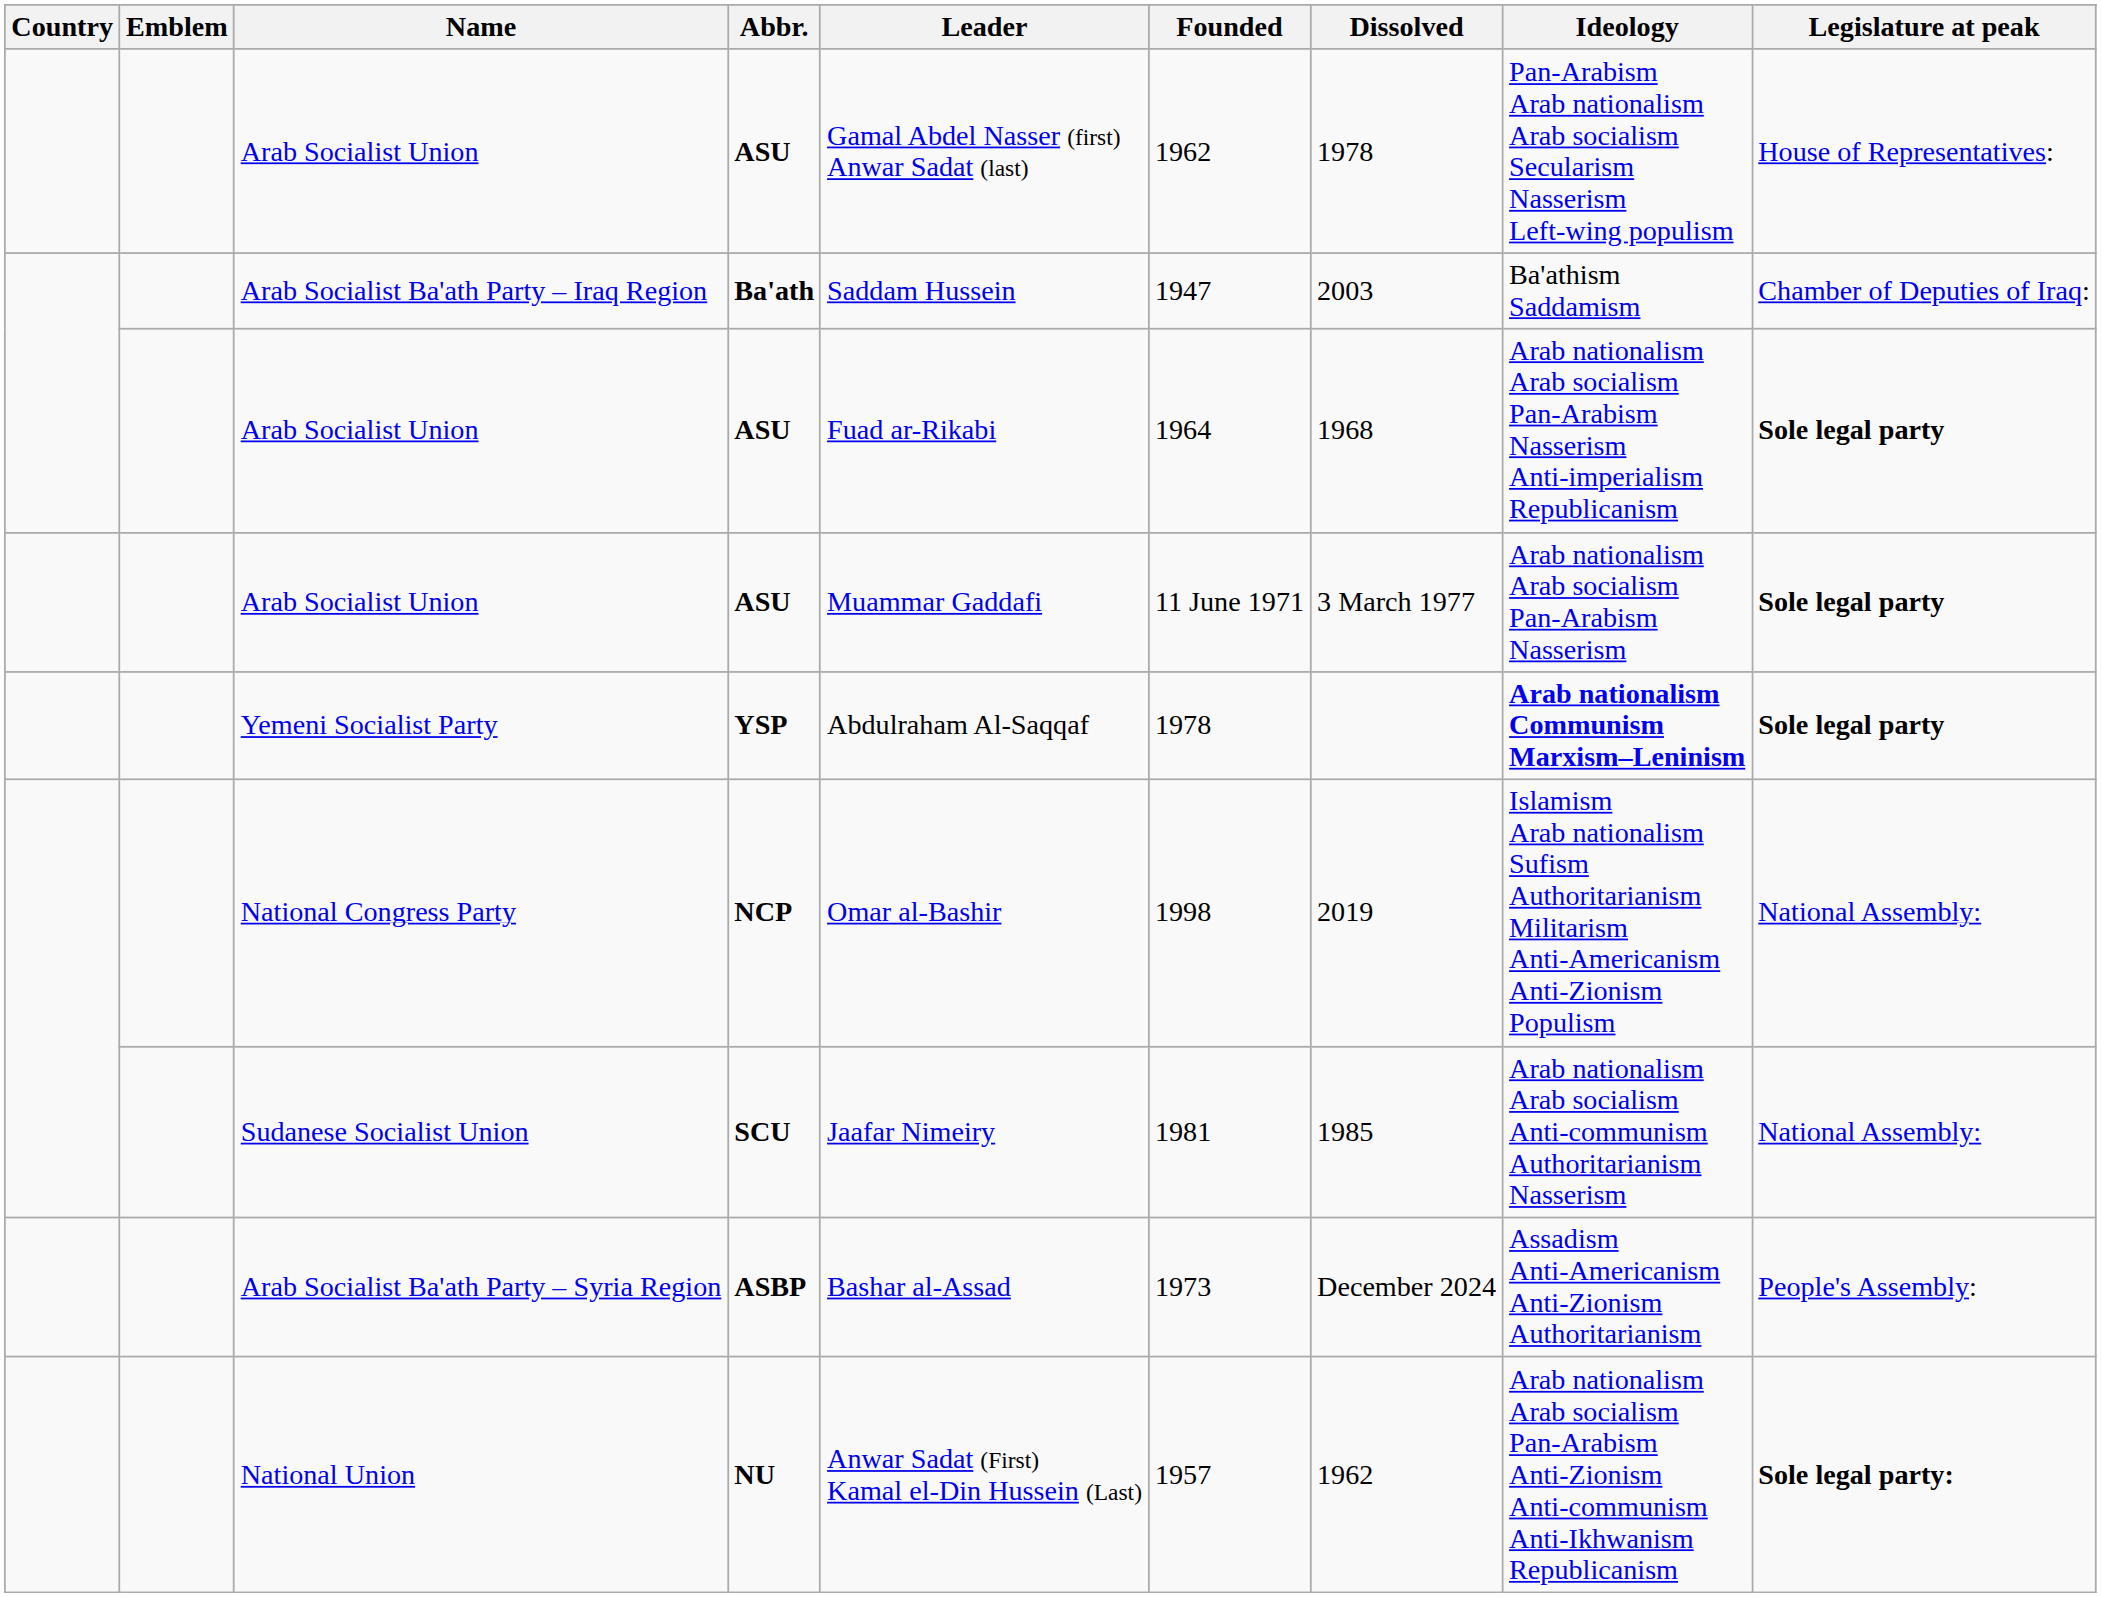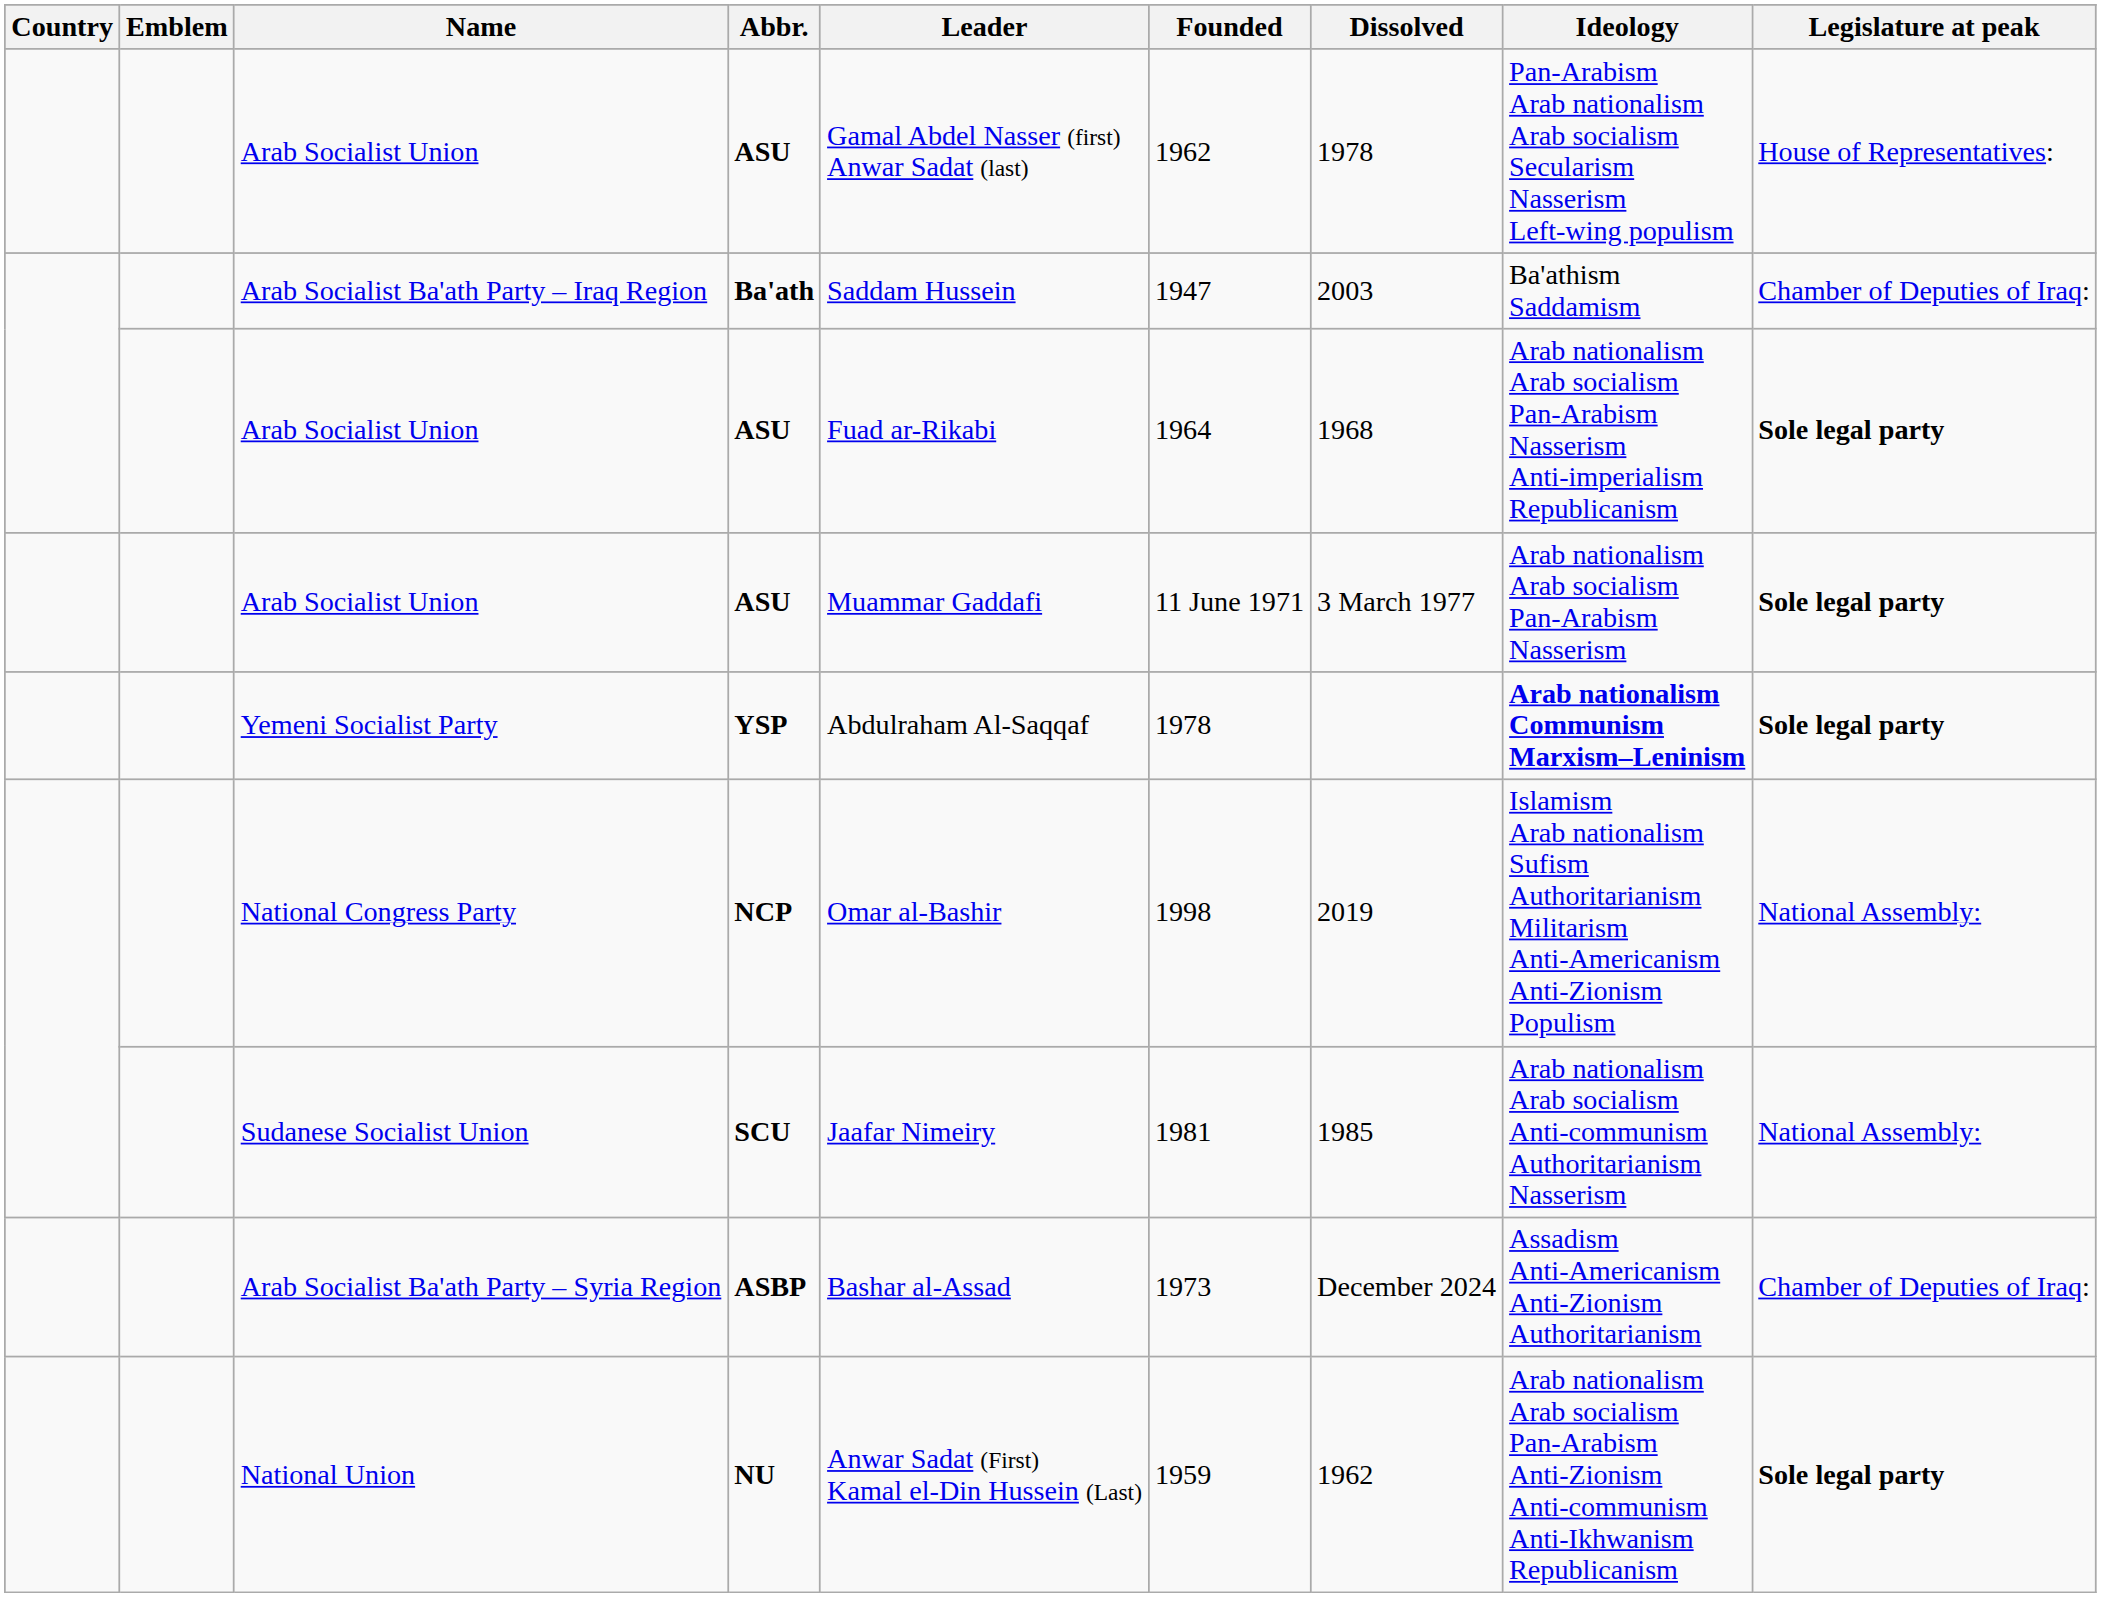(1868, 1286) People's Assembly: -> (1924, 1286) Chamber of Deputies of Iraq:
(1183, 1474) 1957 -> (1183, 1474) 1959
(1856, 1474) Sole legal party: -> (1851, 1474) Sole legal party
